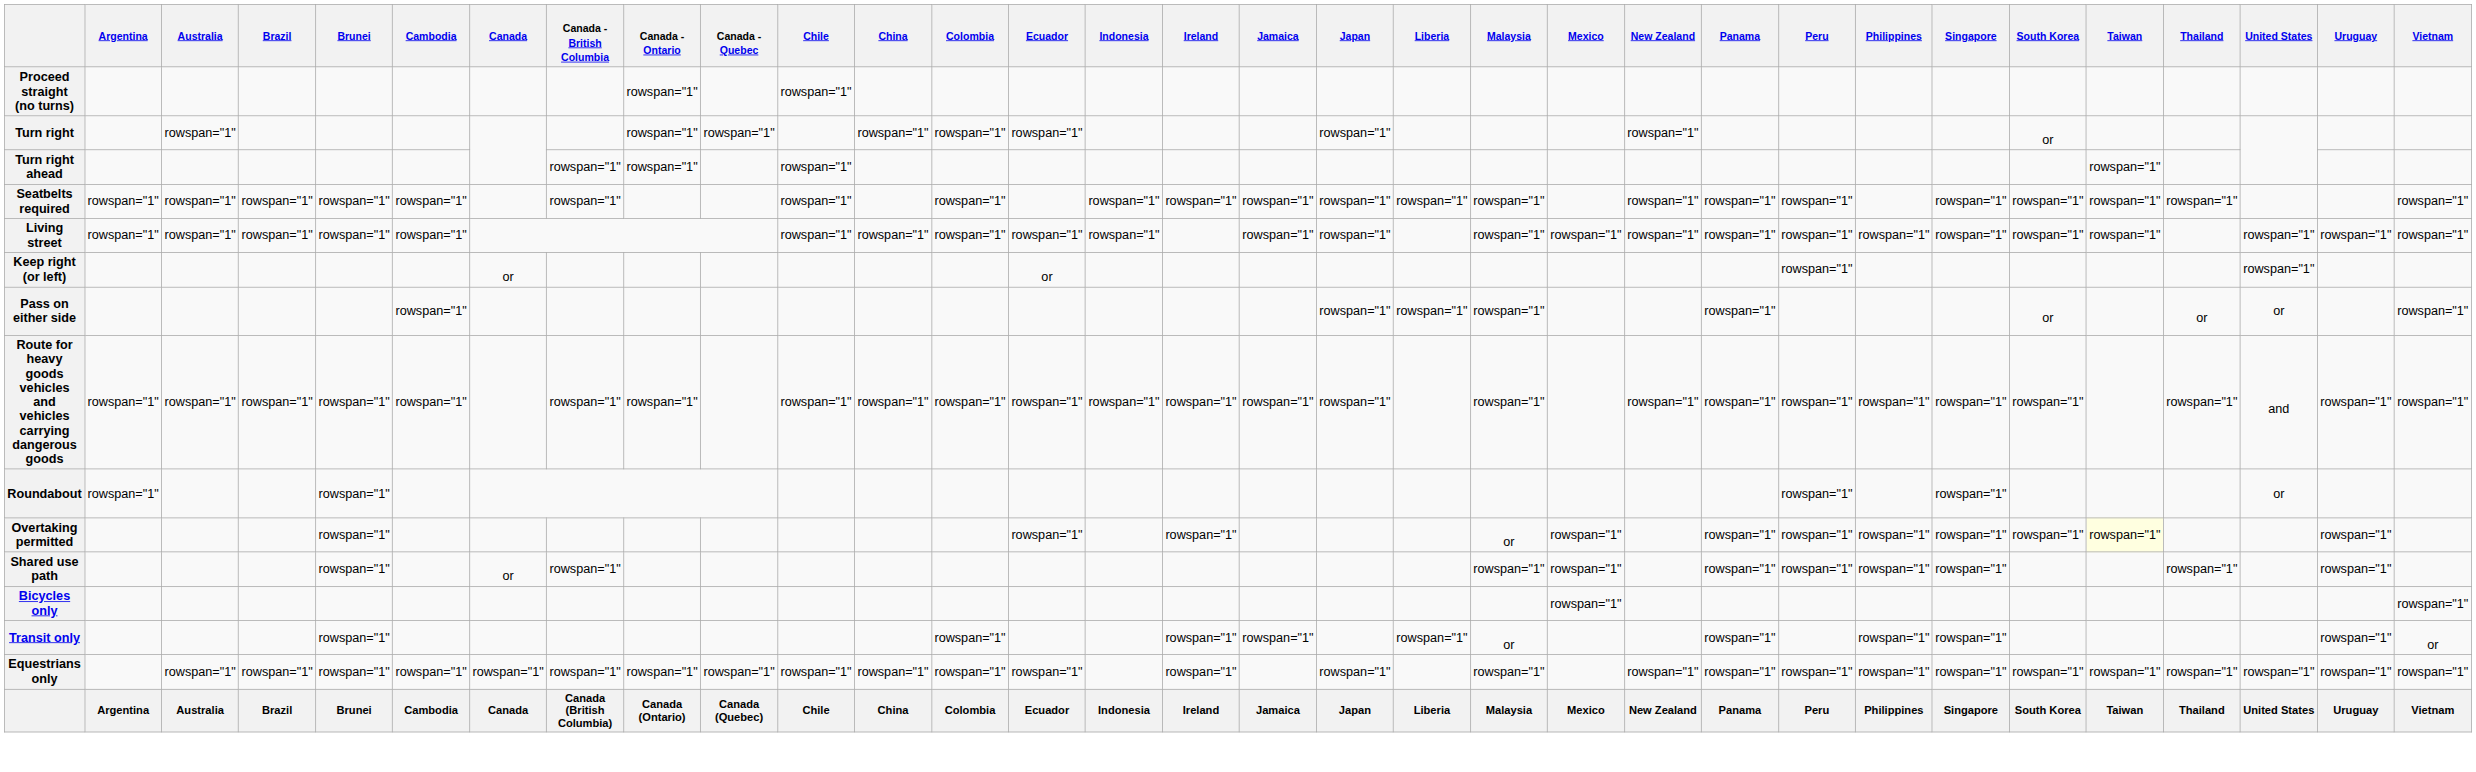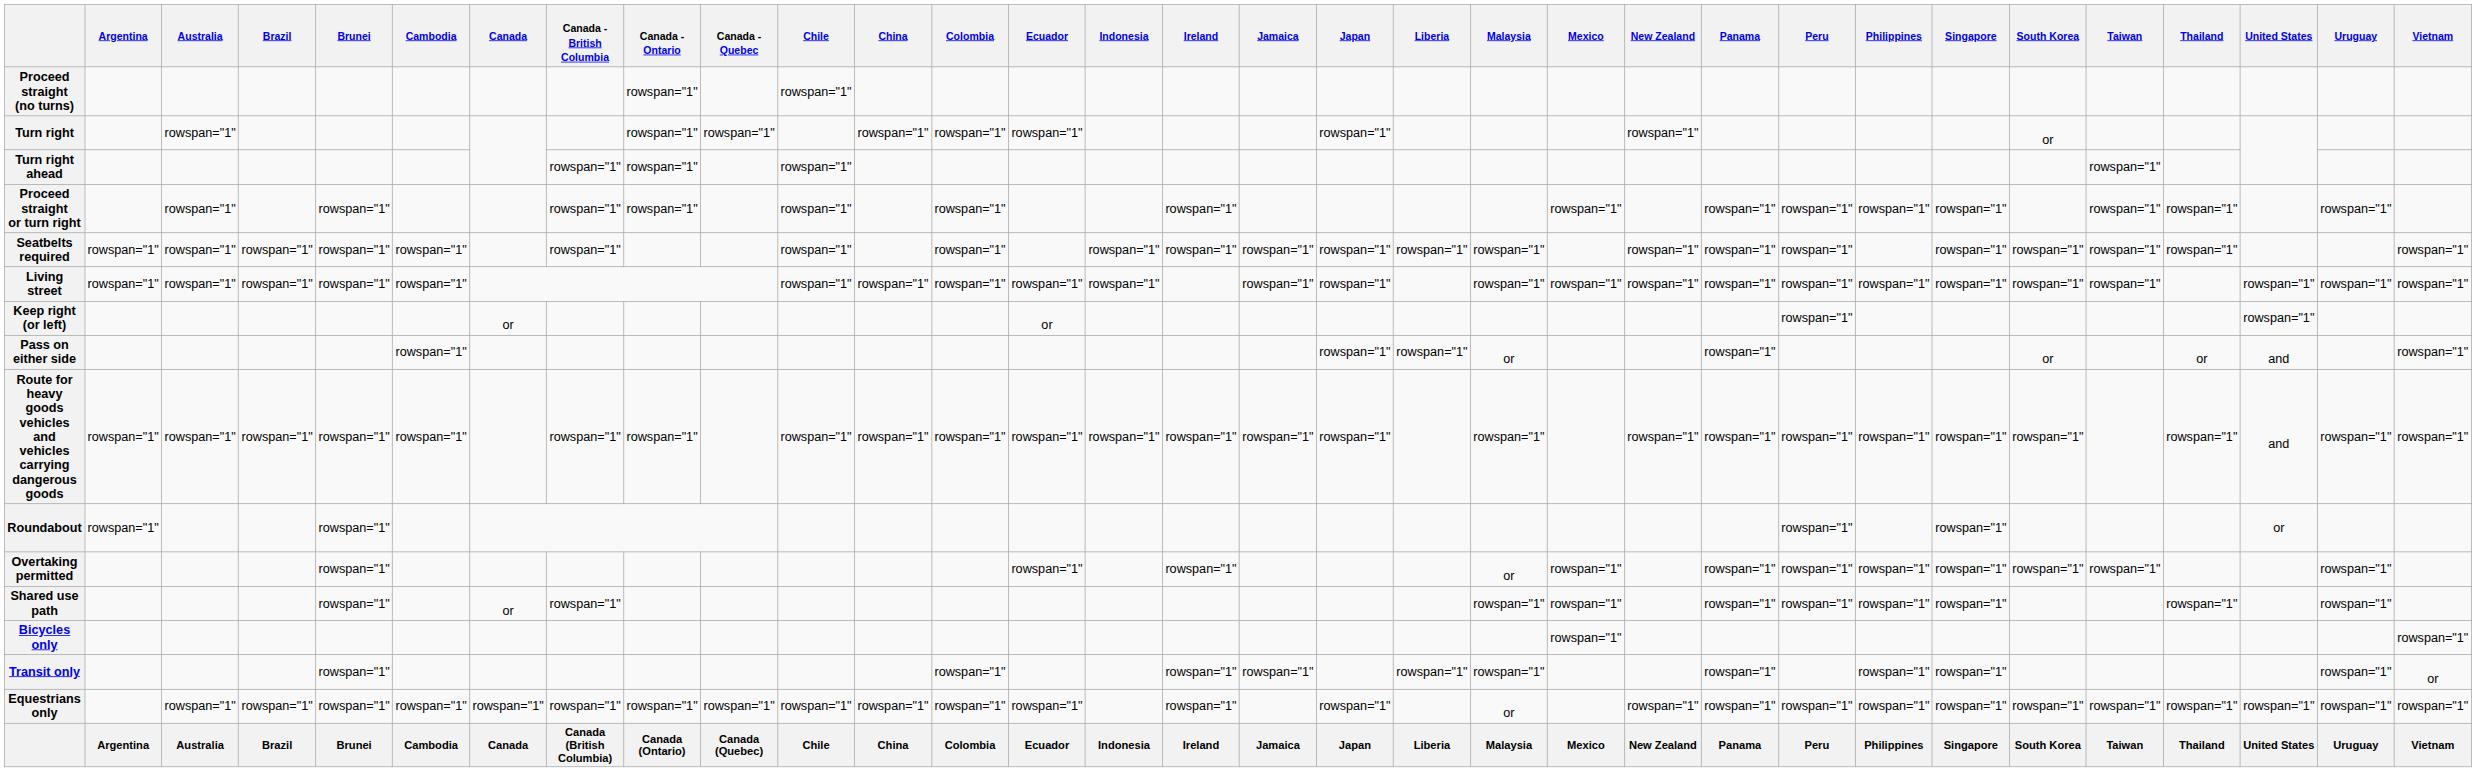+ row: (45, 208)
(1509, 311) rowspan="1" -> (1509, 359) or
(2279, 311) or -> (2279, 359) and
(2125, 534) lightyellow background -> (2125, 569) no background
(1509, 644) or -> (1509, 672) rowspan="1"
(1509, 672) rowspan="1" -> (1509, 713) or
